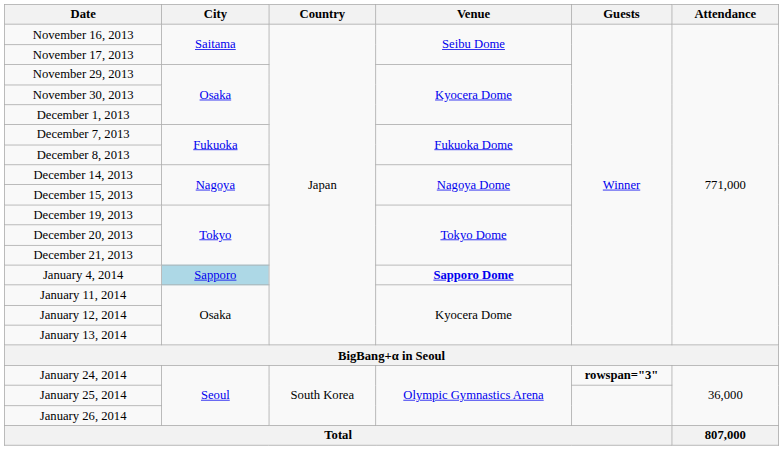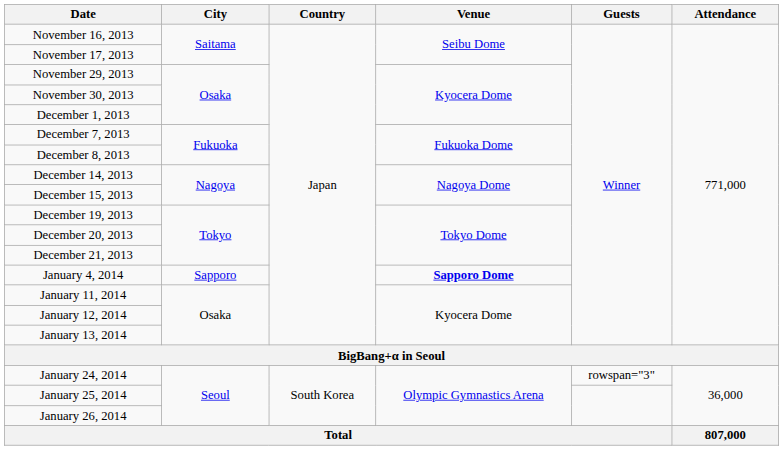(215, 275) lightblue background -> (215, 275) no background
(622, 375) bold -> (622, 375) normal
